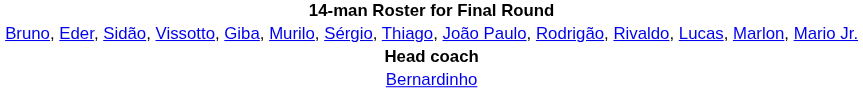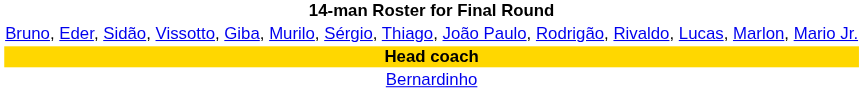(432, 56) no background -> (432, 56) gold background
